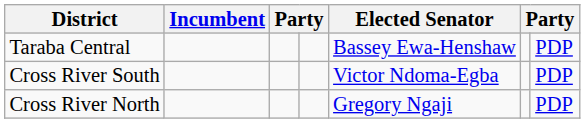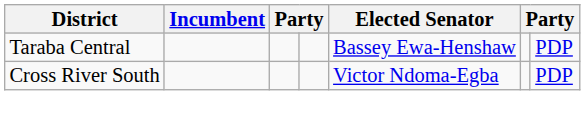- row: (85, 104)
